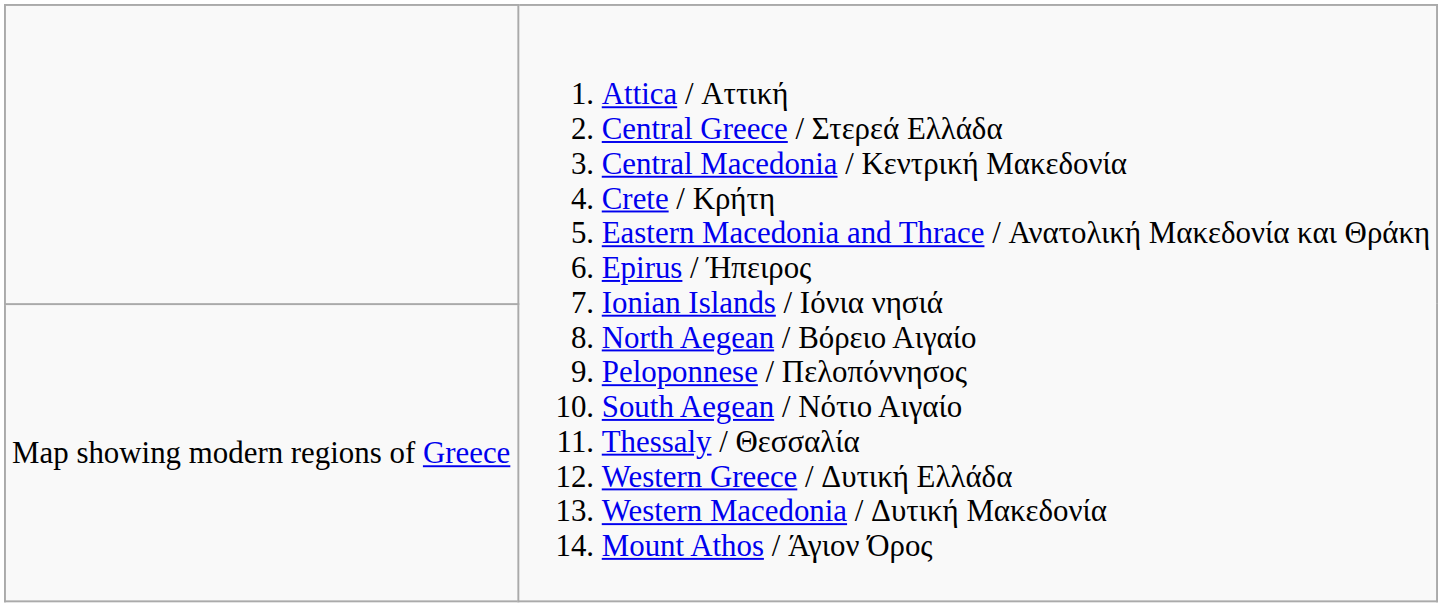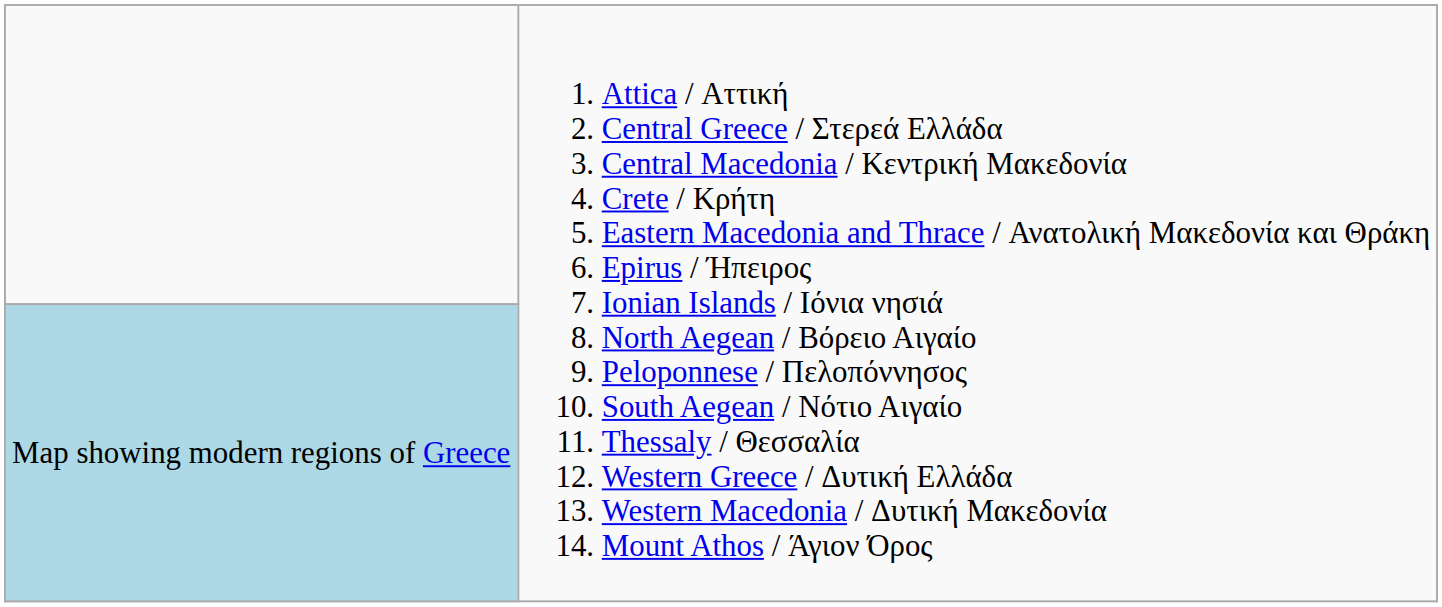(261, 452) no background -> (261, 452) lightblue background
